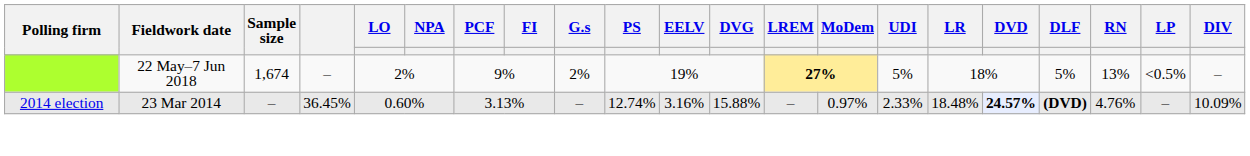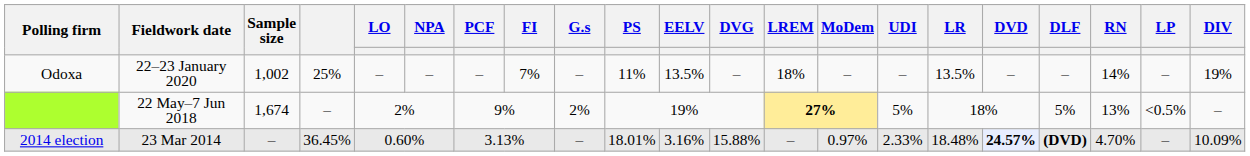+ row: (62, 74)
(632, 103) 12.74% -> (632, 140) 18.01%
(1115, 103) 4.76% -> (1115, 140) 4.70%
